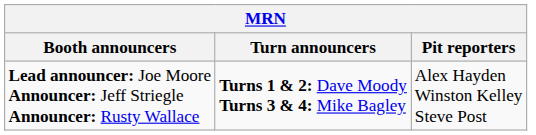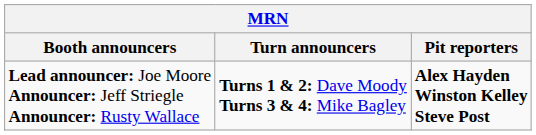(469, 95) normal -> (471, 95) bold
